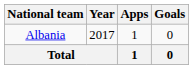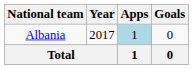(134, 34) no background -> (134, 34) lightblue background
